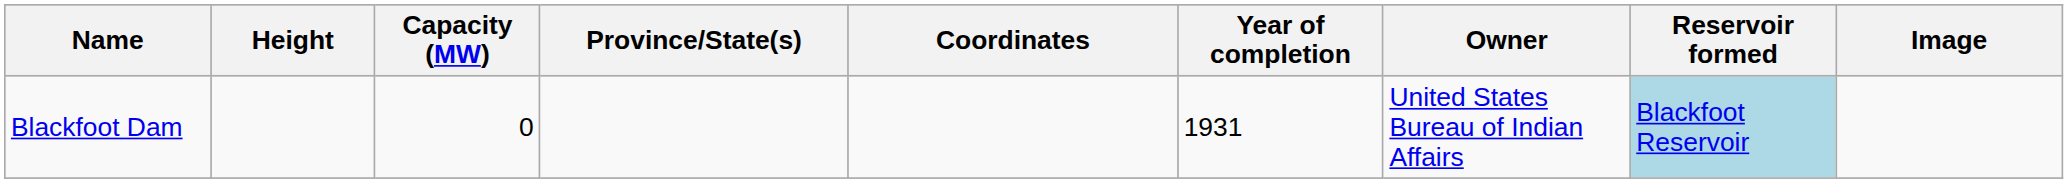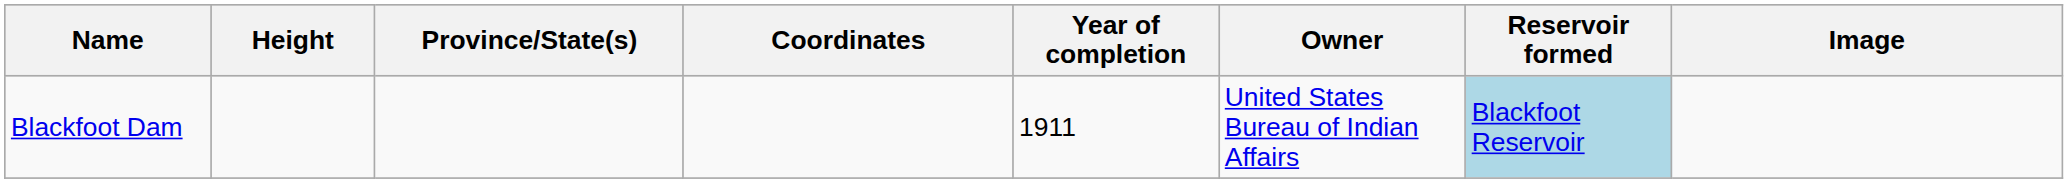- column: (457, 40)
(1213, 126) 1931 -> (1047, 126) 1911
